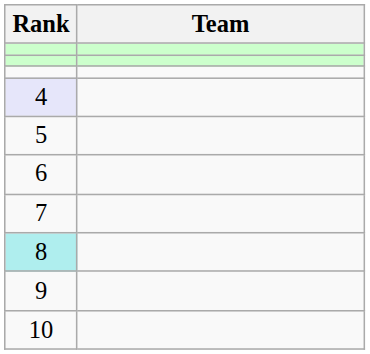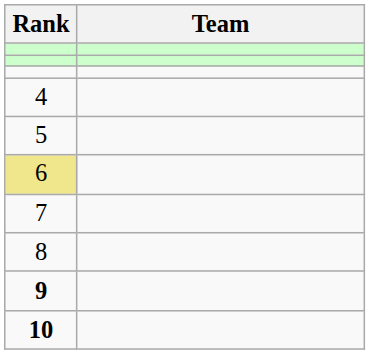(41, 96) lavender background -> (41, 96) no background
(41, 174) no background -> (41, 174) khaki background
(41, 251) paleturquoise background -> (41, 251) no background
(41, 290) normal -> (41, 290) bold
(41, 329) normal -> (41, 329) bold
